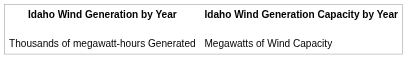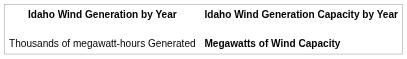(268, 43) normal -> (272, 43) bold
